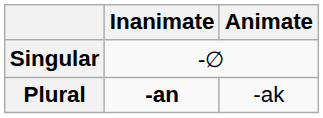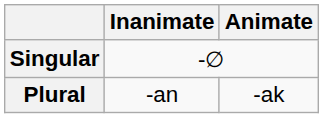(162, 94) bold -> (162, 94) normal
